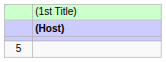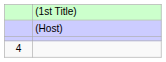(50, 28) bold -> (49, 28) normal
(19, 49) 5 -> (19, 49) 4
